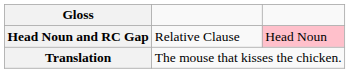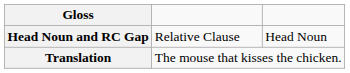(296, 36) pink background -> (296, 36) no background
